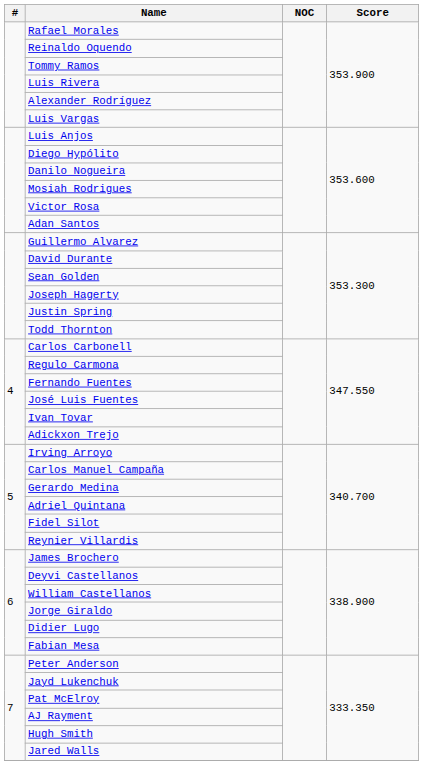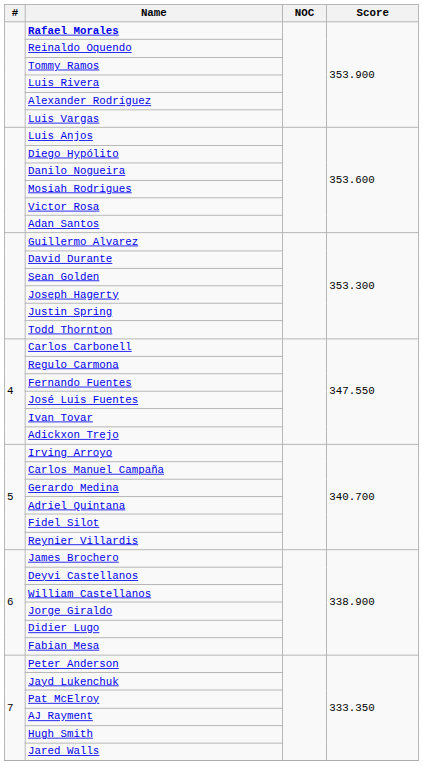(73, 31) normal -> (73, 31) bold
